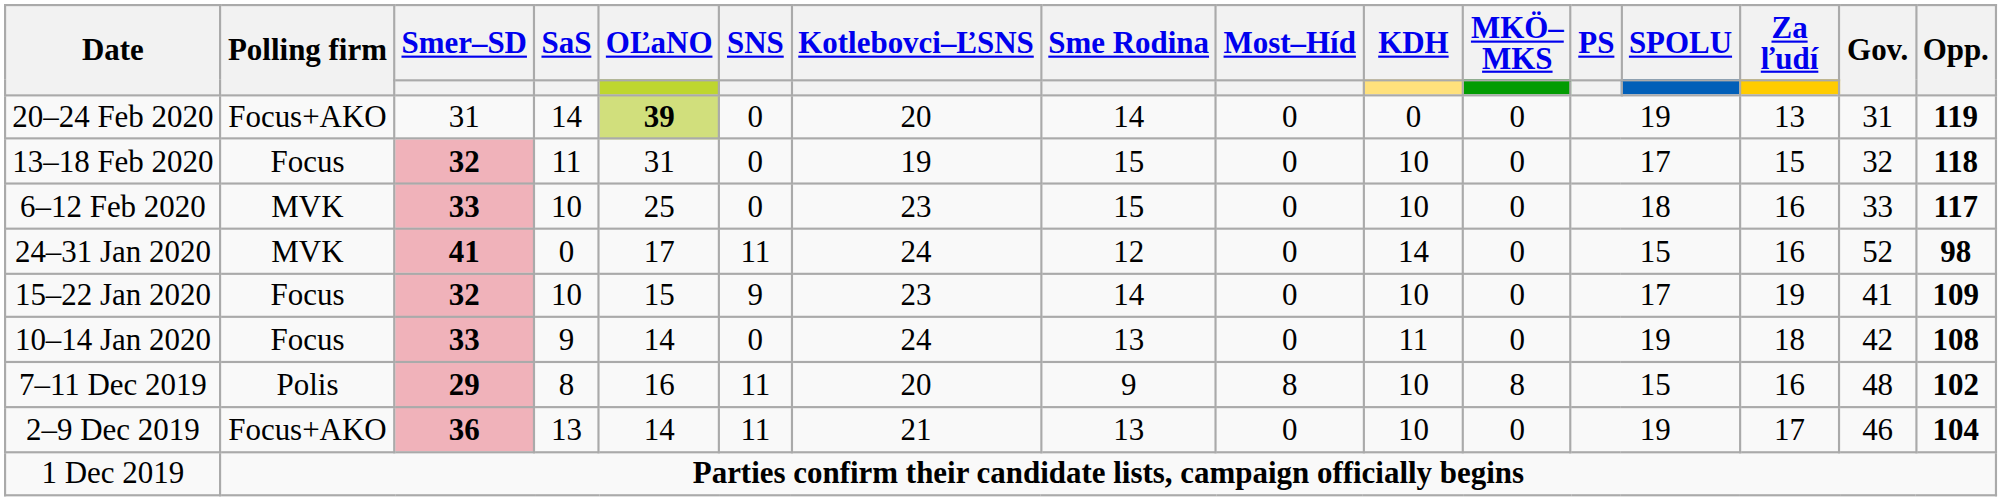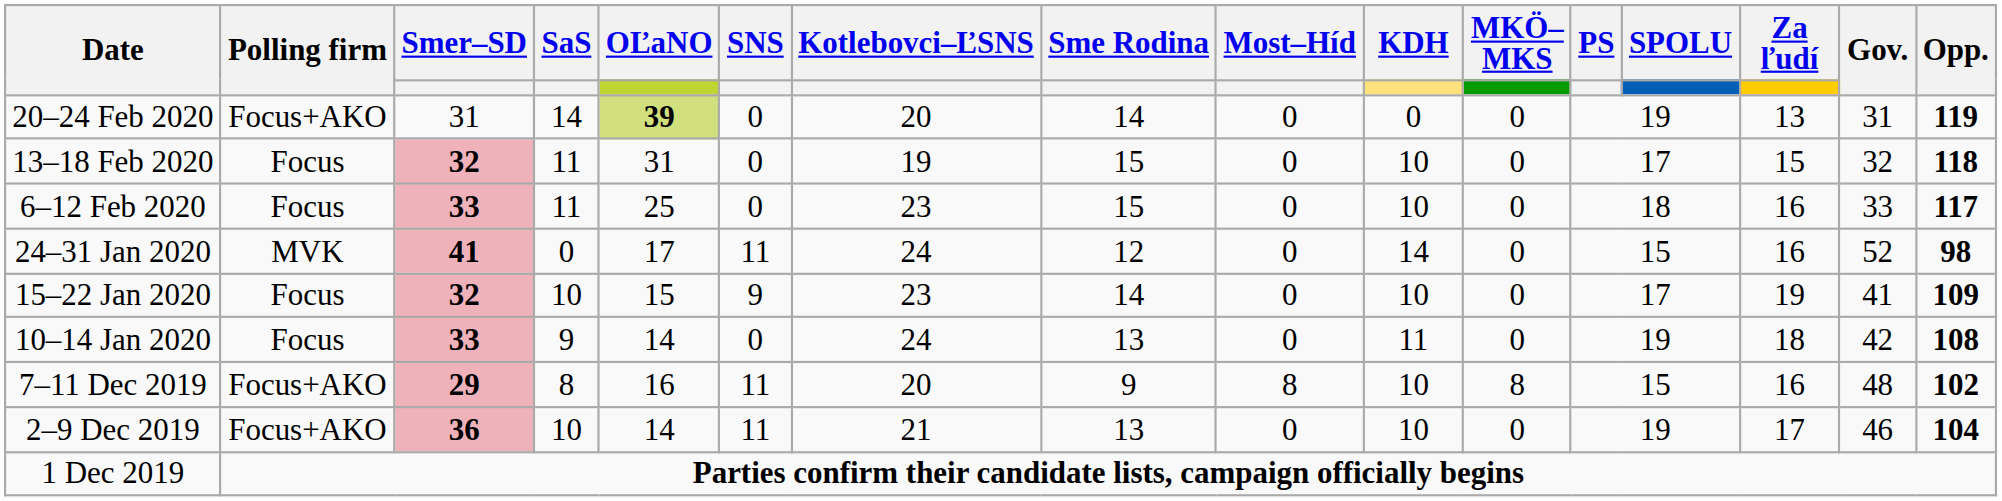(307, 206) MVK -> (307, 206) Focus
(566, 206) 10 -> (566, 206) 11
(307, 385) Polis -> (307, 385) Focus+AKO
(566, 429) 13 -> (566, 429) 10
